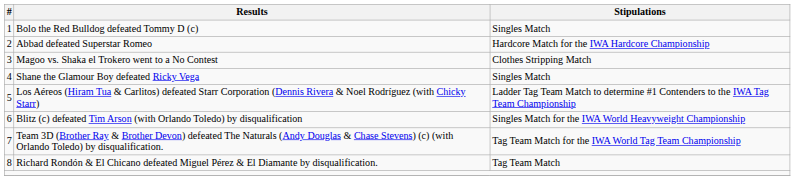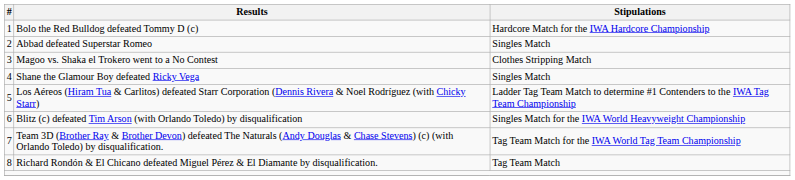(521, 28) Singles Match -> (601, 28) Hardcore Match for the IWA Hardcore Championship
(601, 44) Hardcore Match for the IWA Hardcore Championship -> (521, 44) Singles Match
